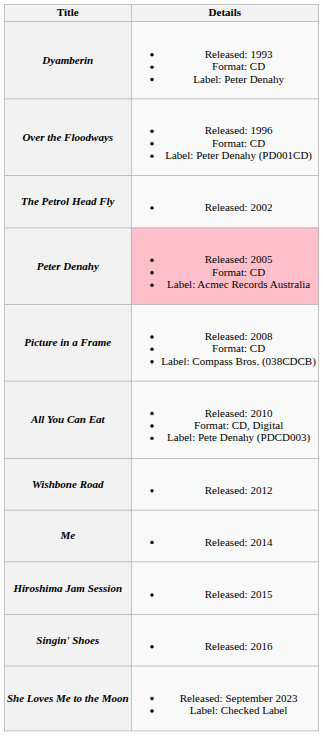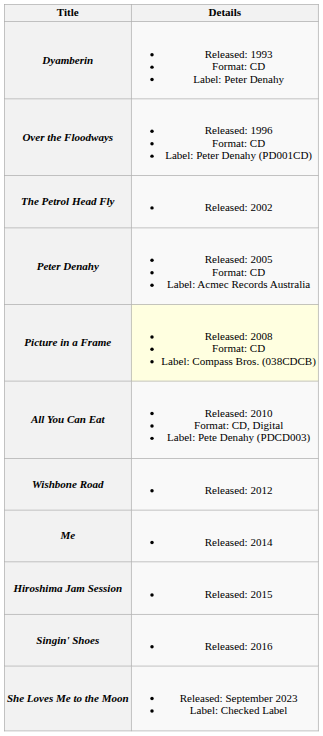(225, 272) pink background -> (225, 272) no background
(225, 349) no background -> (225, 349) lightyellow background
